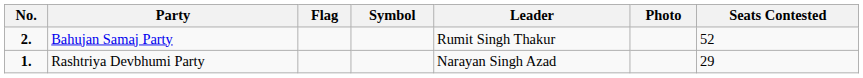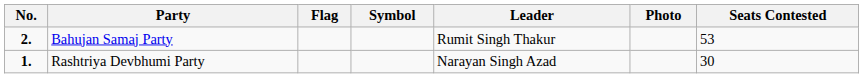(707, 38) 52 -> (707, 38) 53
(707, 61) 29 -> (707, 61) 30
